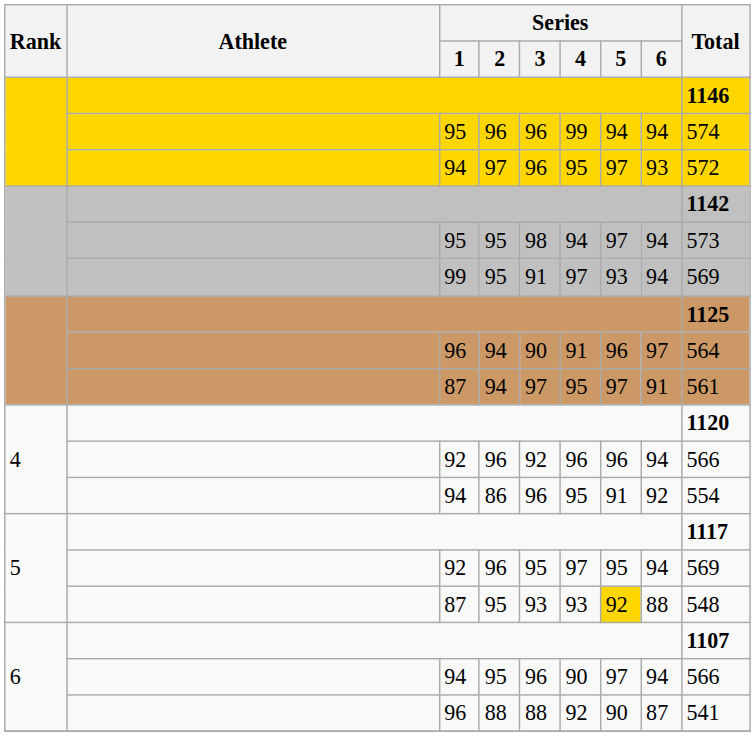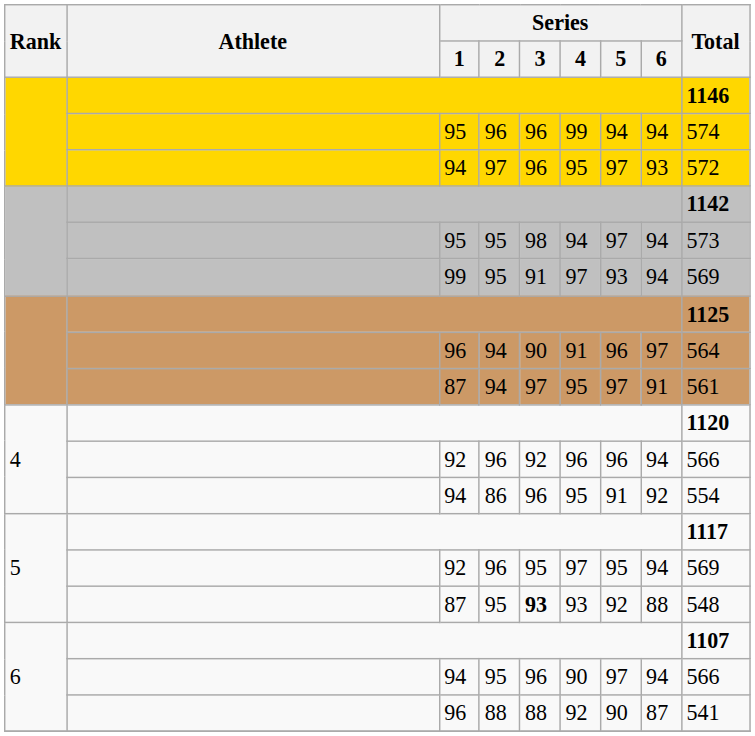(536, 604) normal -> (536, 604) bold
(617, 604) gold background -> (617, 604) no background
